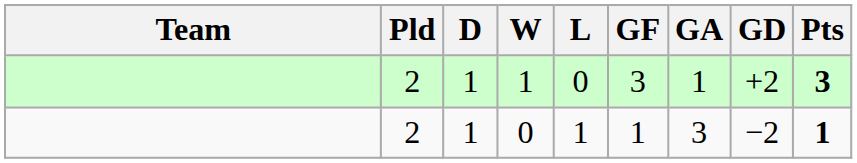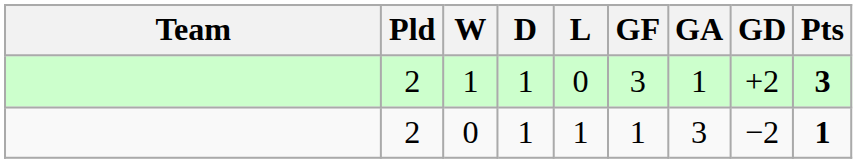columns swapped: (525, 30) <-> (470, 30)
